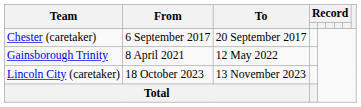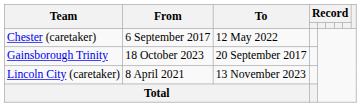(261, 37) 20 September 2017 -> (247, 37) 12 May 2022
(155, 56) 8 April 2021 -> (165, 56) 18 October 2023
(247, 56) 12 May 2022 -> (261, 56) 20 September 2017
(165, 74) 18 October 2023 -> (155, 74) 8 April 2021
